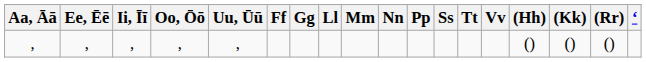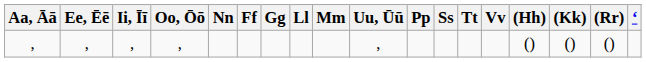columns swapped: (238, 17) <-> (393, 17)
